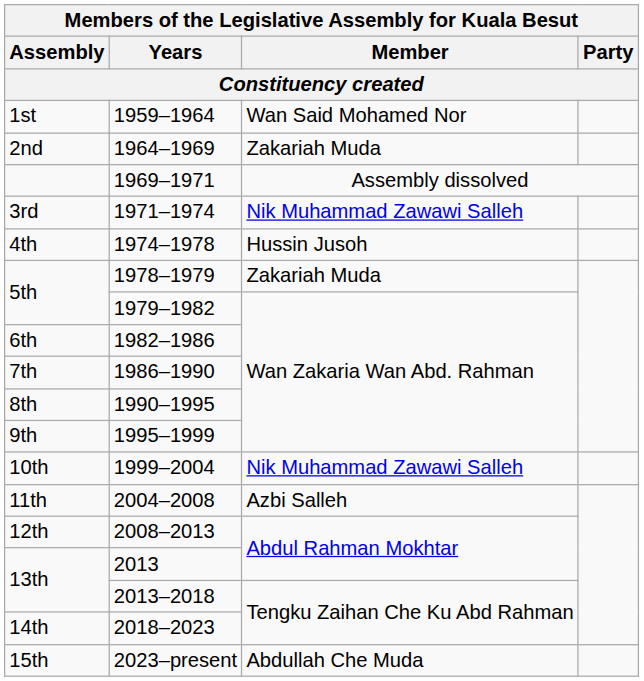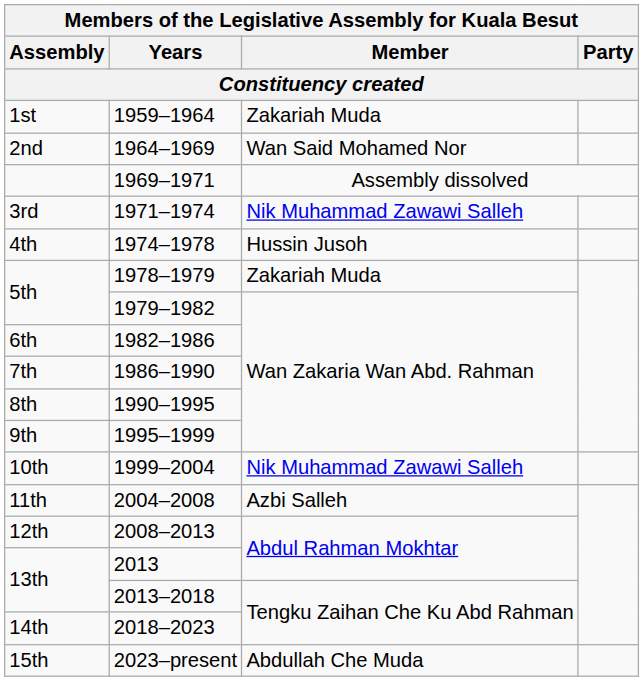(356, 116) Wan Said Mohamed Nor -> (314, 116) Zakariah Muda
(314, 148) Zakariah Muda -> (356, 148) Wan Said Mohamed Nor
